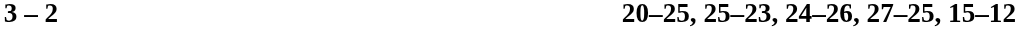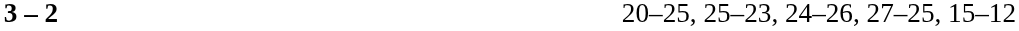(819, 12) bold -> (819, 12) normal
